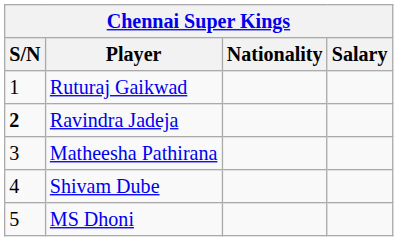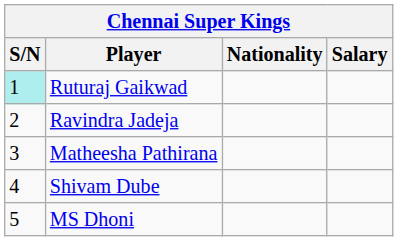(14, 87) no background -> (14, 87) paleturquoise background
(14, 120) bold -> (14, 120) normal
